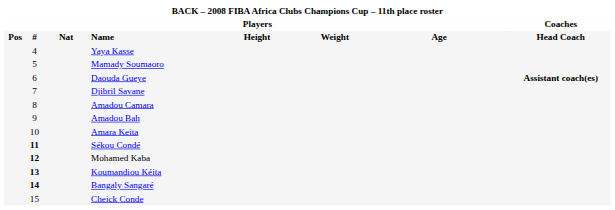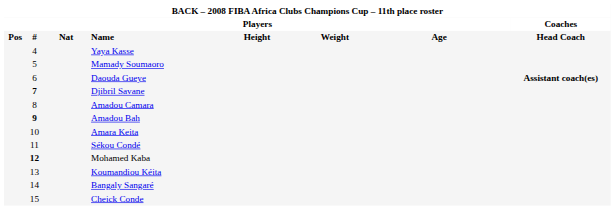(34, 91) normal -> (34, 91) bold
(34, 118) normal -> (34, 118) bold
(34, 145) bold -> (34, 145) normal
(34, 172) bold -> (34, 172) normal
(34, 185) bold -> (34, 185) normal
